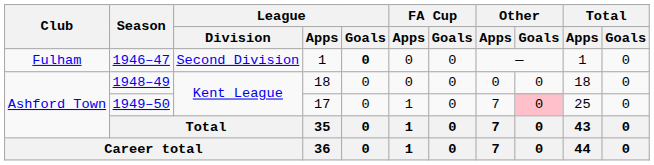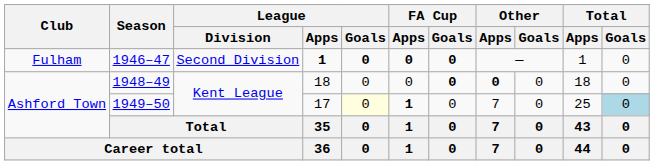(322, 60) normal -> (322, 60) bold
(409, 60) normal -> (409, 60) bold
(452, 60) normal -> (452, 60) bold
(452, 82) normal -> (452, 82) bold
(496, 82) normal -> (496, 82) bold
(366, 105) no background -> (366, 105) lightyellow background
(409, 105) normal -> (409, 105) bold
(539, 105) pink background -> (539, 105) no background
(626, 105) no background -> (626, 105) lightblue background
